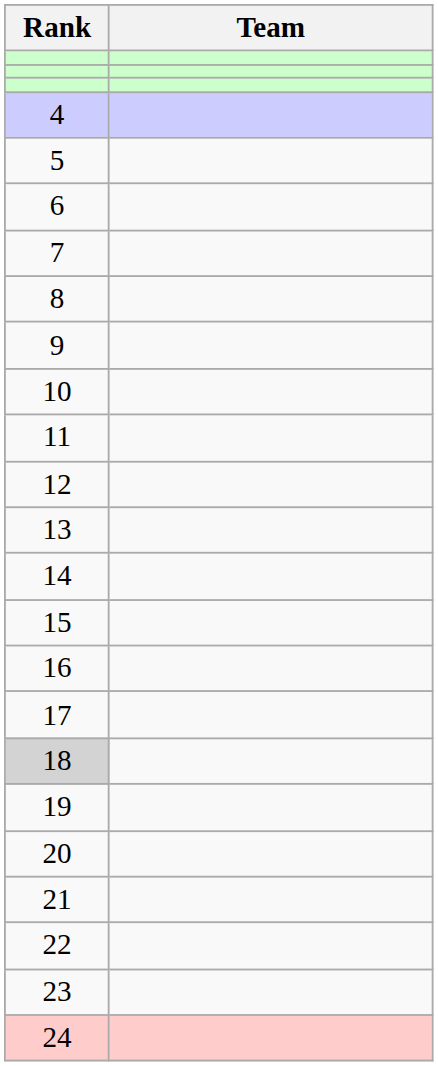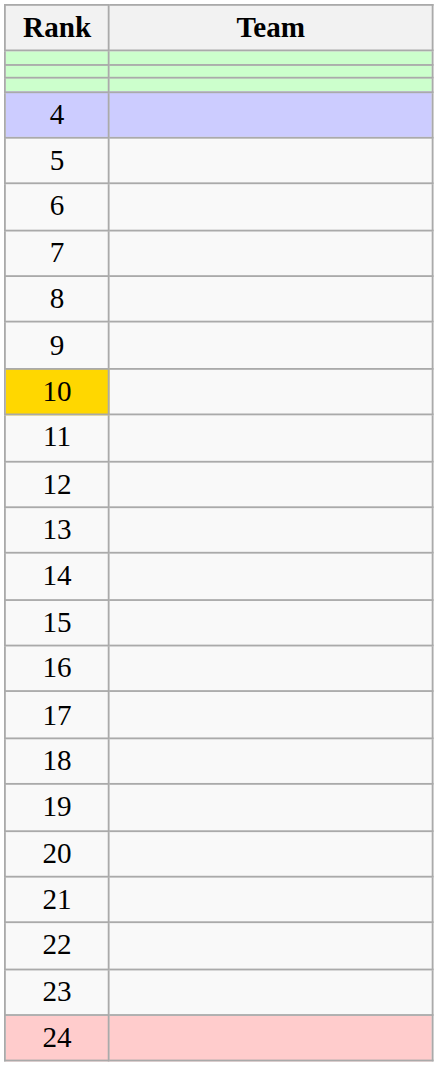(57, 391) no background -> (57, 391) gold background
(57, 760) lightgrey background -> (57, 760) no background
